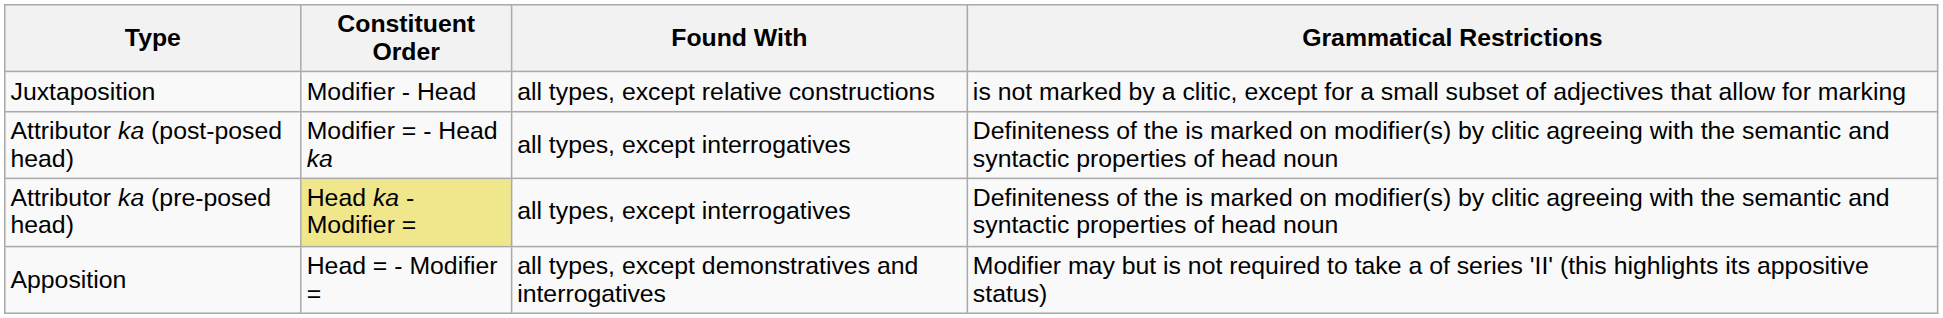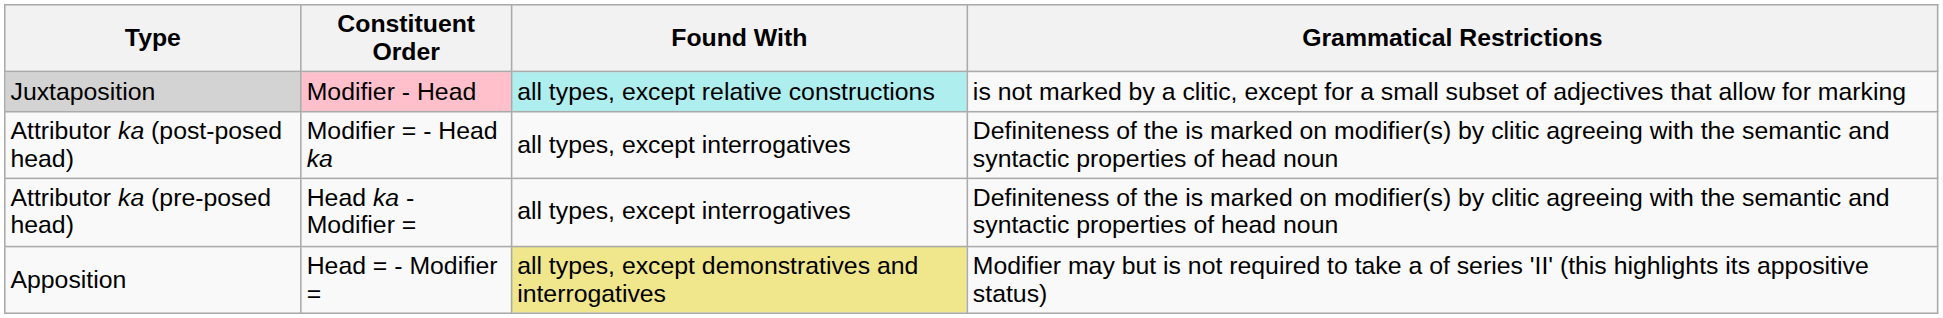(83, 91) no background -> (83, 91) lightgrey background
(391, 91) no background -> (391, 91) pink background
(726, 91) no background -> (726, 91) paleturquoise background
(361, 211) khaki background -> (361, 211) no background
(718, 279) no background -> (718, 279) khaki background
